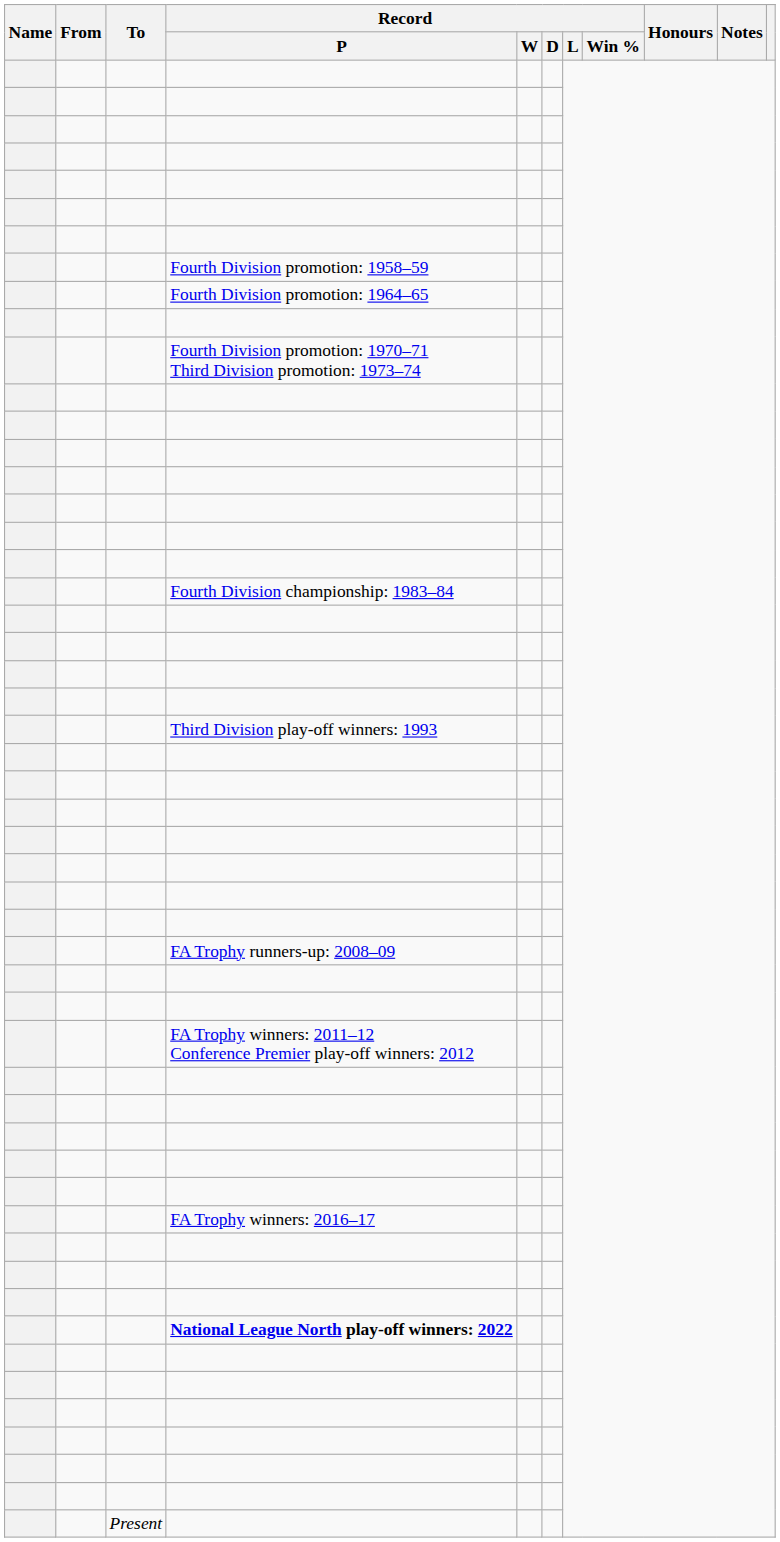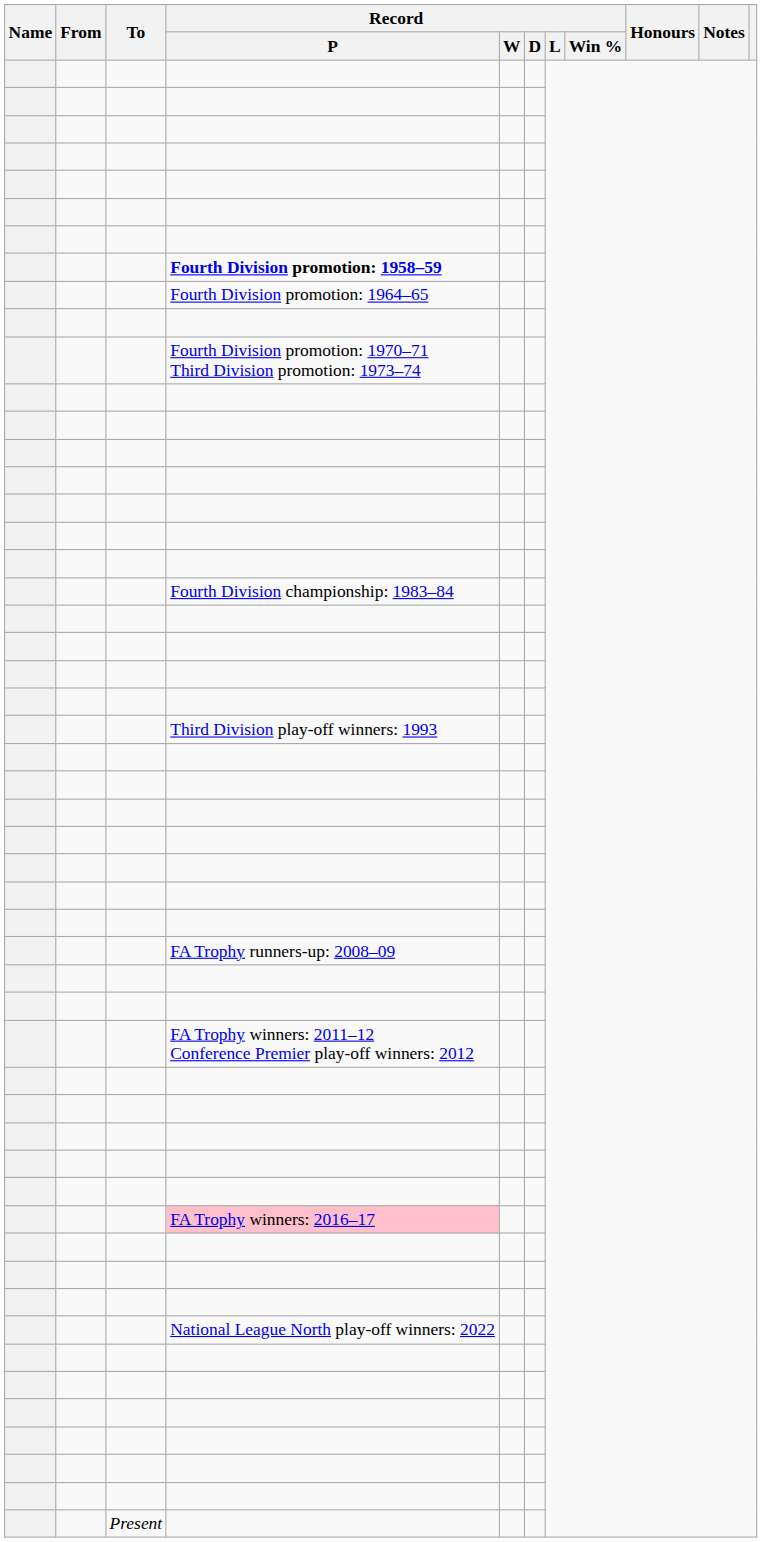(299, 267) normal -> (306, 267) bold
(273, 1219) no background -> (273, 1219) pink background
(341, 1329) bold -> (333, 1329) normal
